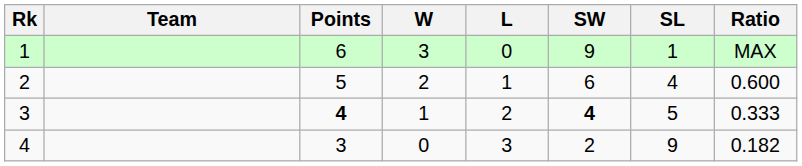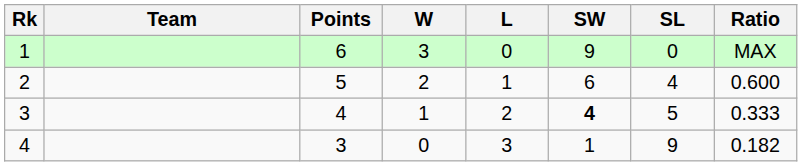(672, 51) 1 -> (672, 51) 0
(341, 113) bold -> (341, 113) normal
(590, 144) 2 -> (590, 144) 1
